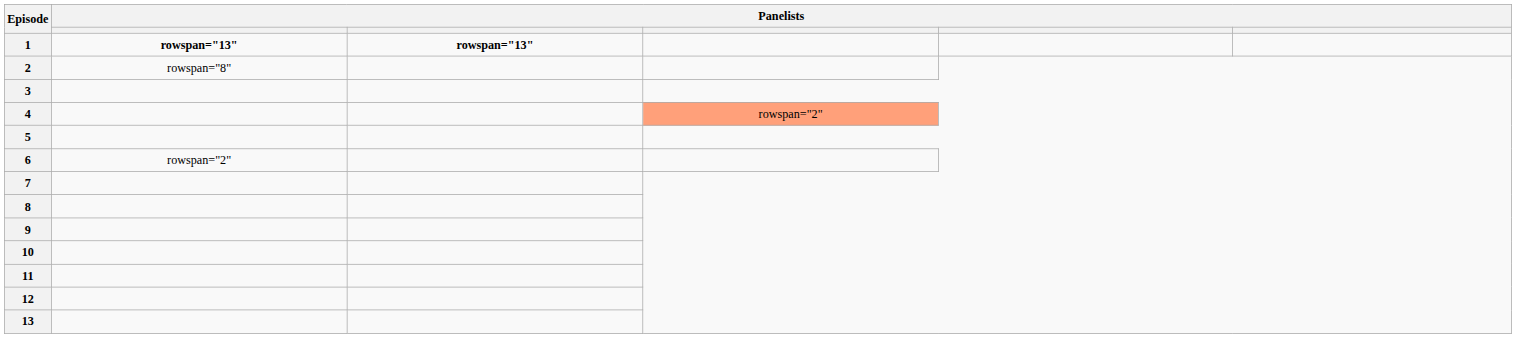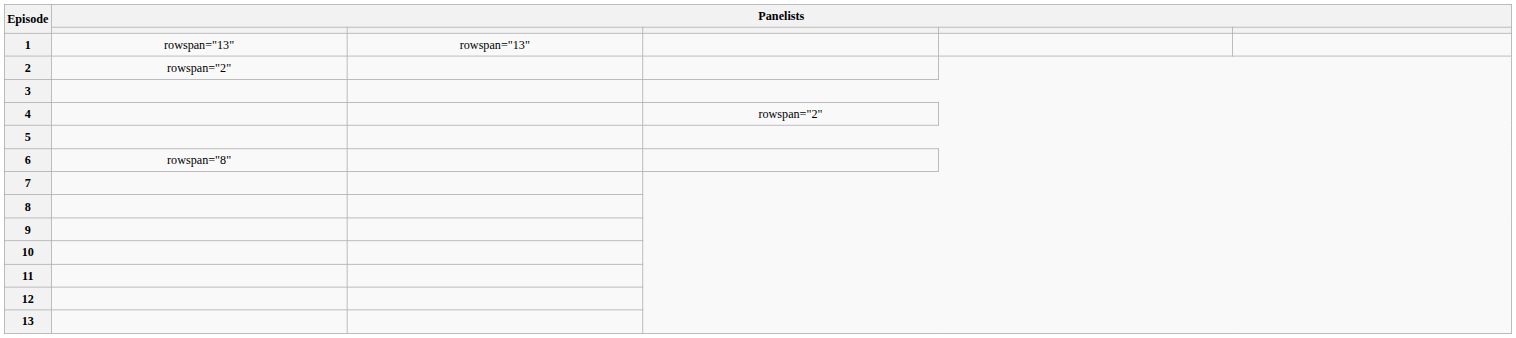(199, 45) bold -> (199, 45) normal
(495, 45) bold -> (495, 45) normal
(199, 68) rowspan="8" -> (199, 68) rowspan="2"
(791, 114) lightsalmon background -> (790, 114) no background
(199, 160) rowspan="2" -> (199, 160) rowspan="8"
